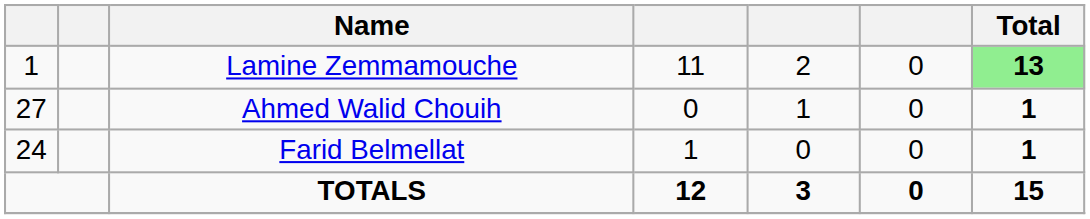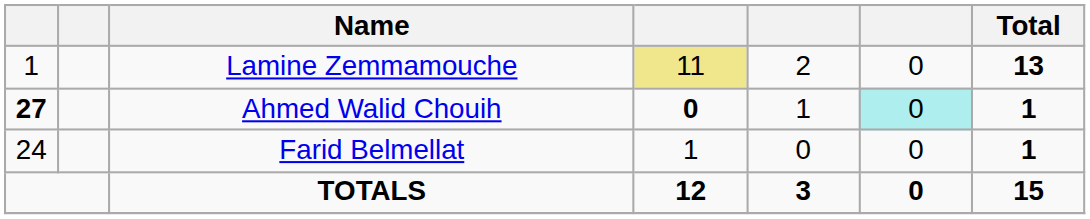(691, 66) no background -> (691, 66) khaki background
(1029, 66) lightgreen background -> (1029, 66) no background
(31, 108) normal -> (31, 108) bold
(691, 108) normal -> (691, 108) bold
(916, 108) no background -> (916, 108) paleturquoise background
